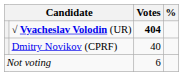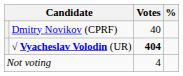rows swapped: (72, 29) <-> (64, 46)
(158, 63) 6 -> (158, 63) 4
